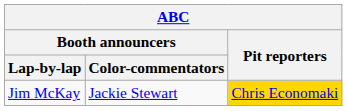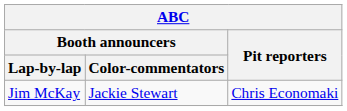(285, 93) gold background -> (285, 93) no background
